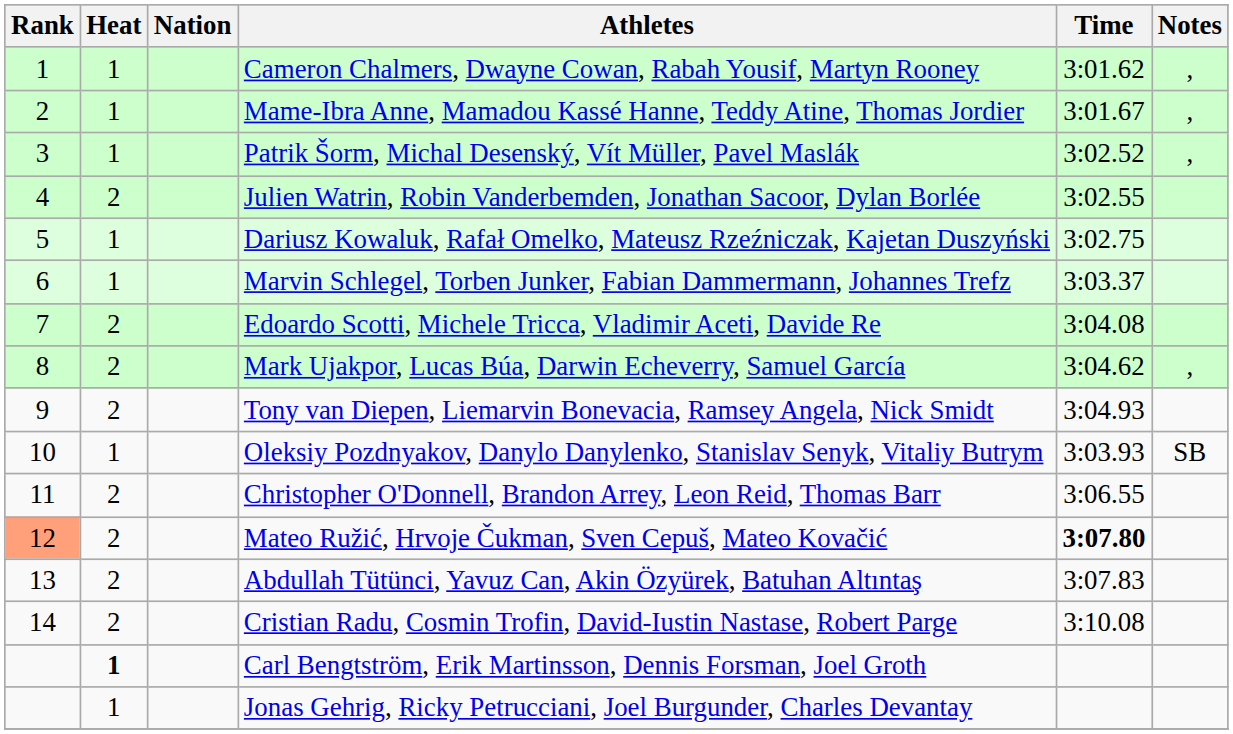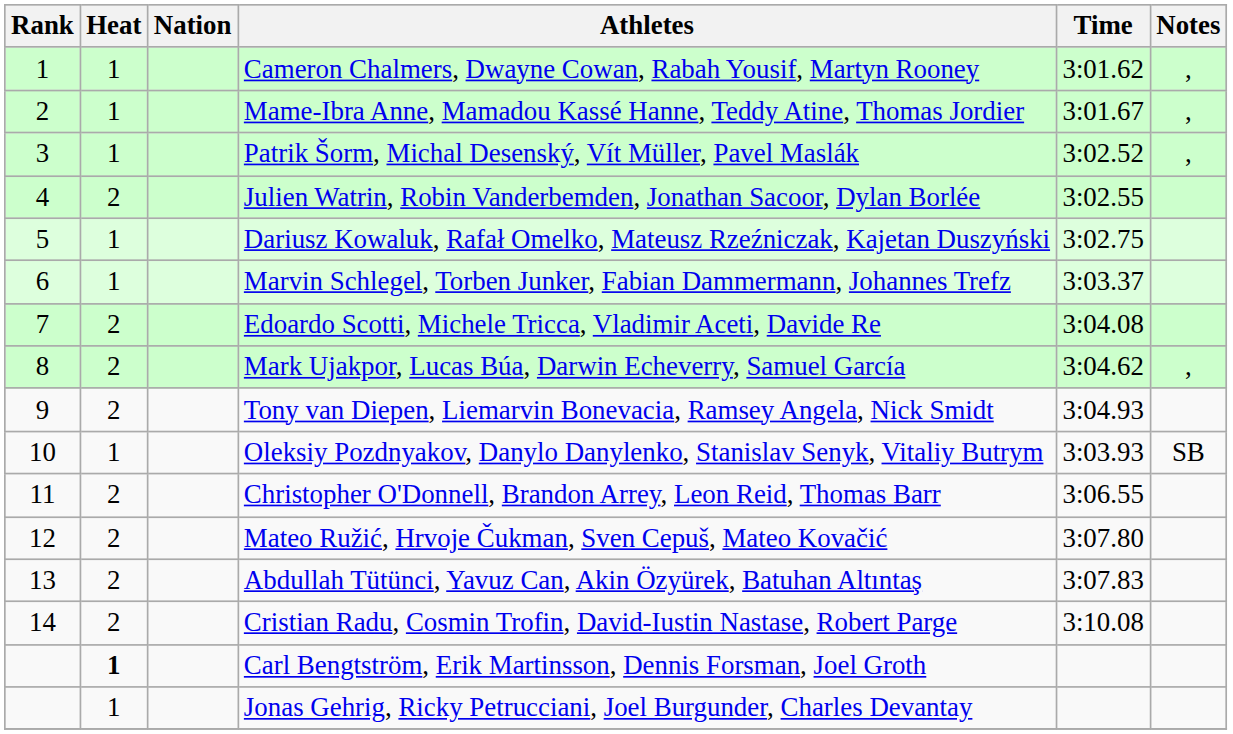(42, 537) lightsalmon background -> (42, 537) no background
(1104, 537) bold -> (1103, 537) normal
